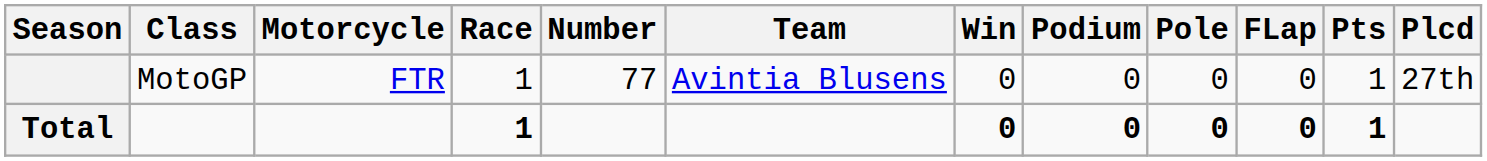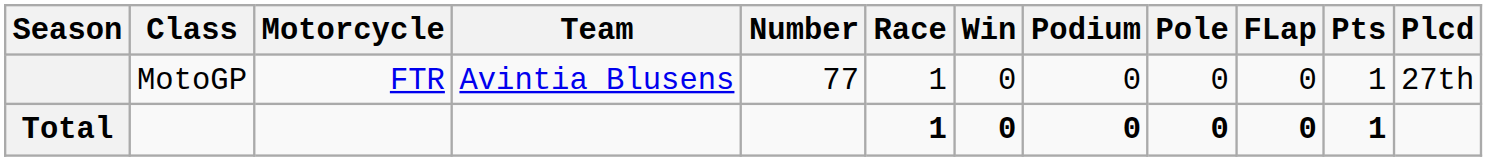columns swapped: (809, 30) <-> (496, 30)
